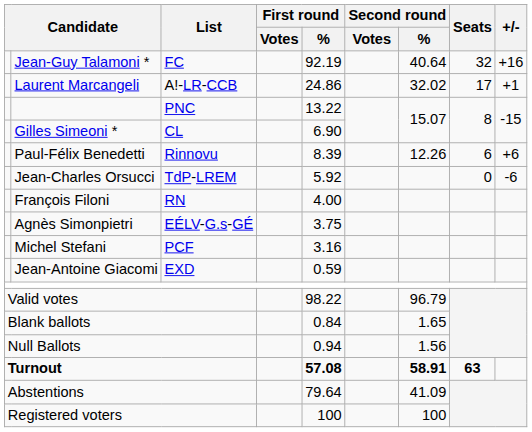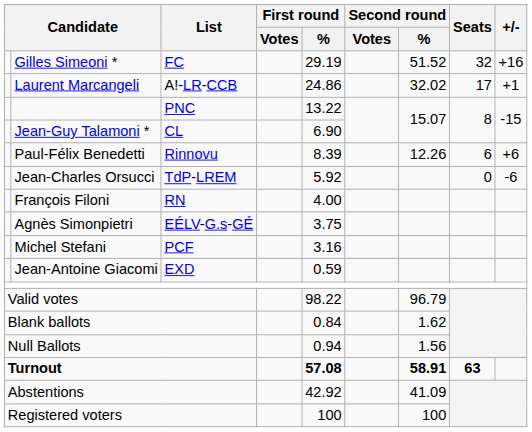(82, 62) Jean-Guy Talamoni * -> (66, 62) Gilles Simeoni *
(323, 62) 92.19 -> (323, 62) 29.19
(428, 62) 40.64 -> (428, 62) 51.52
(66, 131) Gilles Simeoni * -> (82, 131) Jean-Guy Talamoni *
(432, 322) 1.65 -> (432, 322) 1.62
(323, 392) 79.64 -> (323, 392) 42.92
